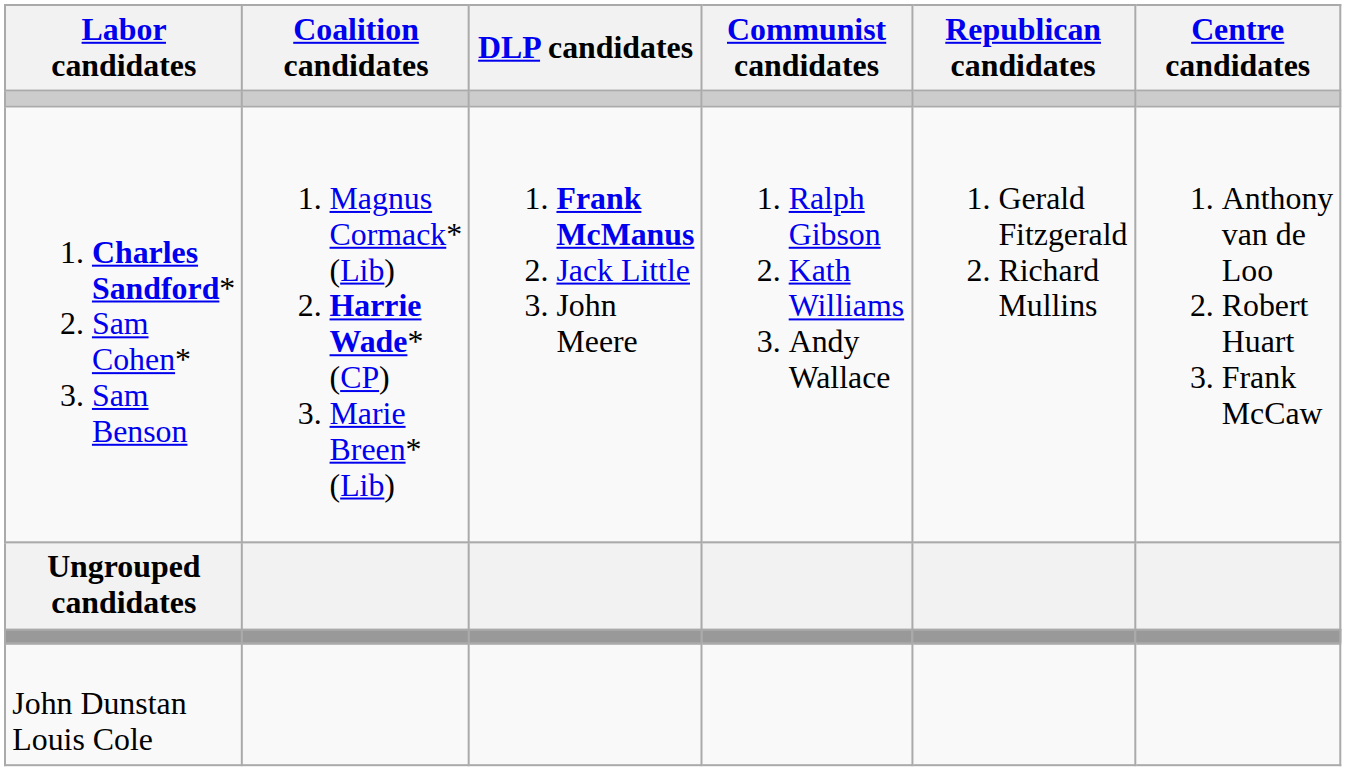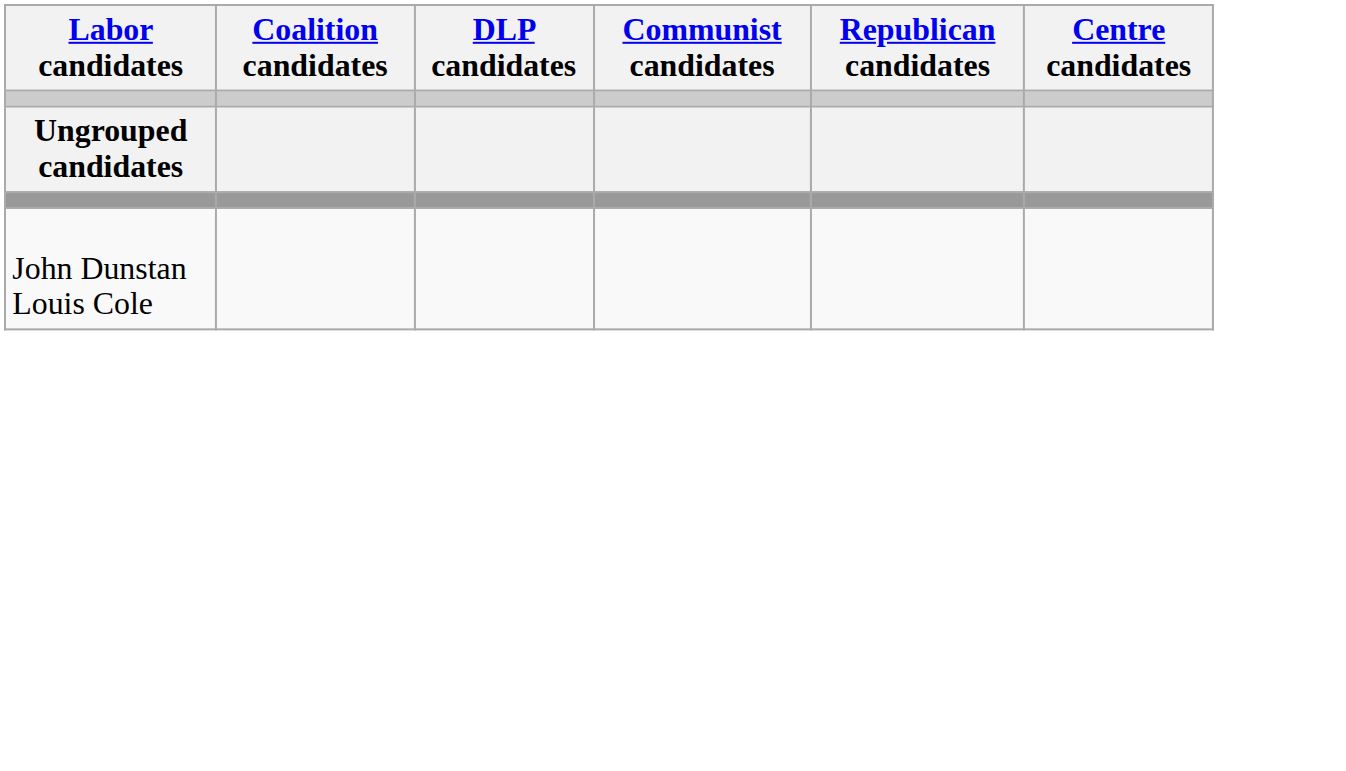- row: (124, 342)
